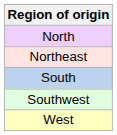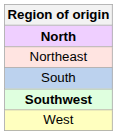(58, 36) normal -> (58, 36) bold
(58, 99) normal -> (58, 99) bold
